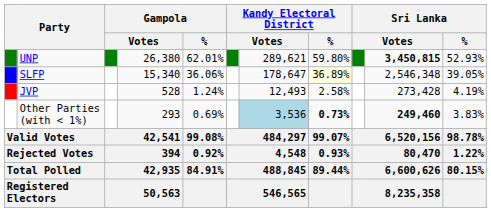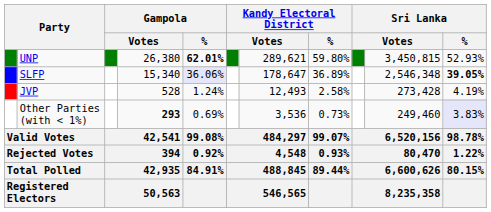(205, 58) normal -> (205, 58) bold
(413, 58) bold -> (413, 58) normal
(205, 75) no background -> (205, 75) lavender background
(331, 75) lightyellow background -> (331, 75) no background
(465, 75) normal -> (465, 75) bold
(171, 114) normal -> (171, 114) bold
(291, 114) lightblue background -> (291, 114) no background
(334, 114) bold -> (334, 114) normal
(419, 114) bold -> (419, 114) normal
(468, 114) no background -> (468, 114) lavender background
